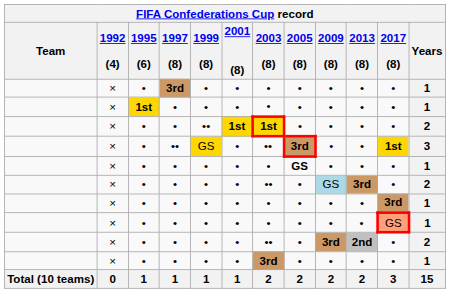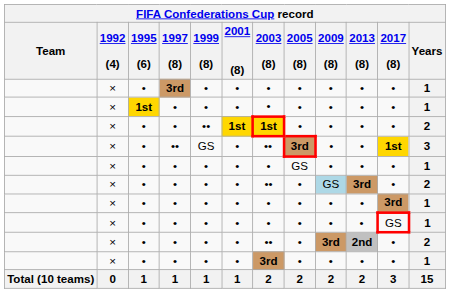(206, 146) gold background -> (206, 146) no background
(300, 166) bold -> (300, 166) normal
(393, 222) lightsalmon background -> (393, 222) no background
